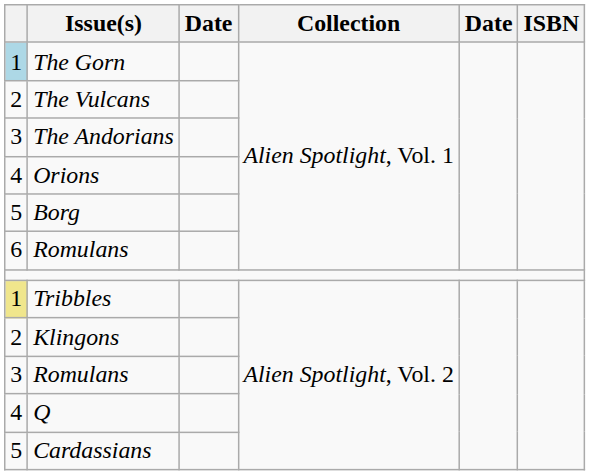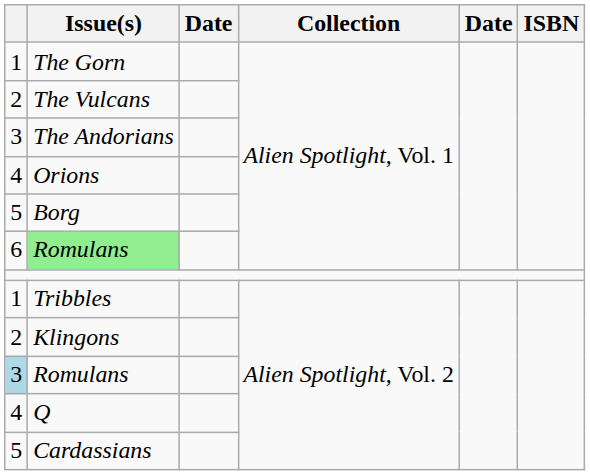(16, 61) lightblue background -> (16, 61) no background
(81, 250) no background -> (81, 250) lightgreen background
(16, 299) khaki background -> (16, 299) no background
(16, 374) no background -> (16, 374) lightblue background
